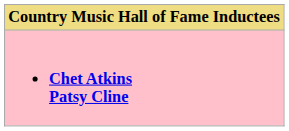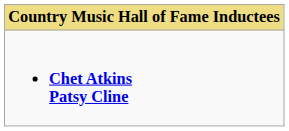(144, 87) pink background -> (144, 87) no background
